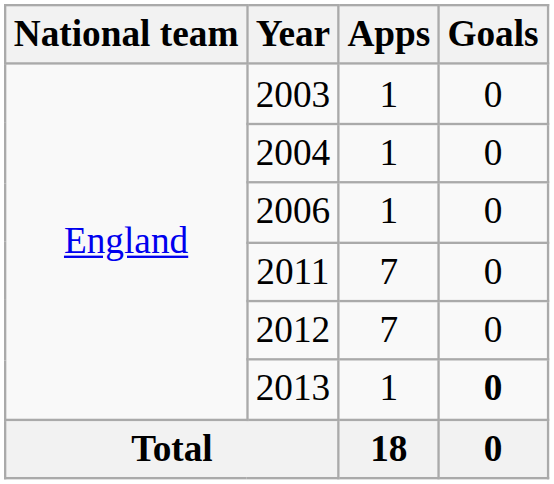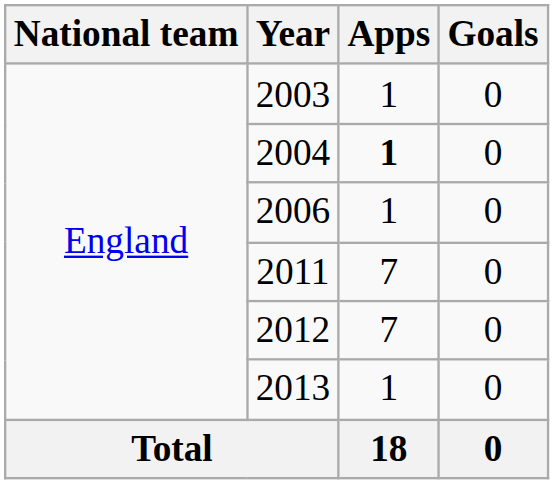(389, 152) normal -> (389, 152) bold
(493, 388) bold -> (493, 388) normal
